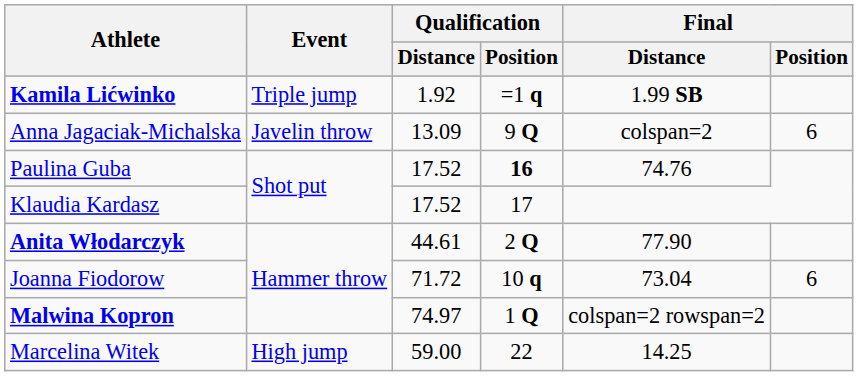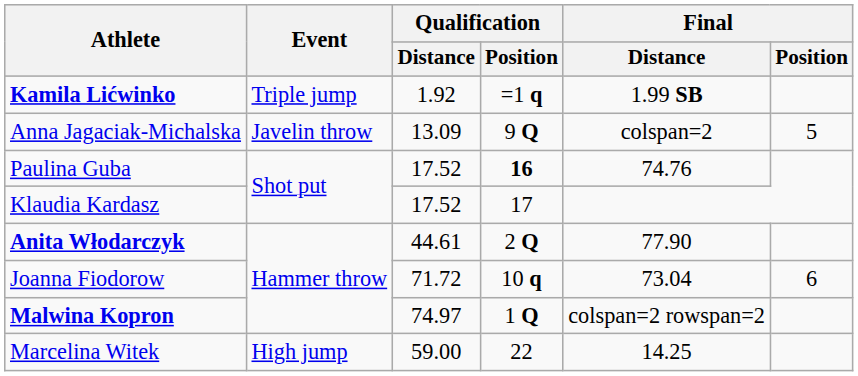(812, 131) 6 -> (812, 131) 5
